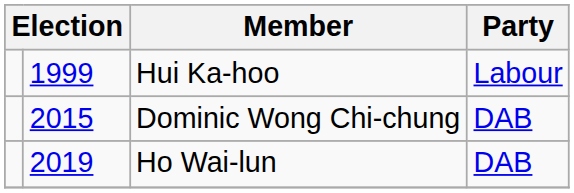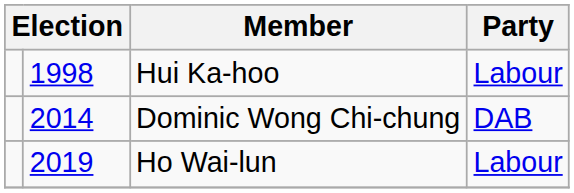(62, 72) 1999 -> (62, 72) 1998
(62, 118) 2015 -> (62, 118) 2014
(503, 163) DAB -> (518, 163) Labour
